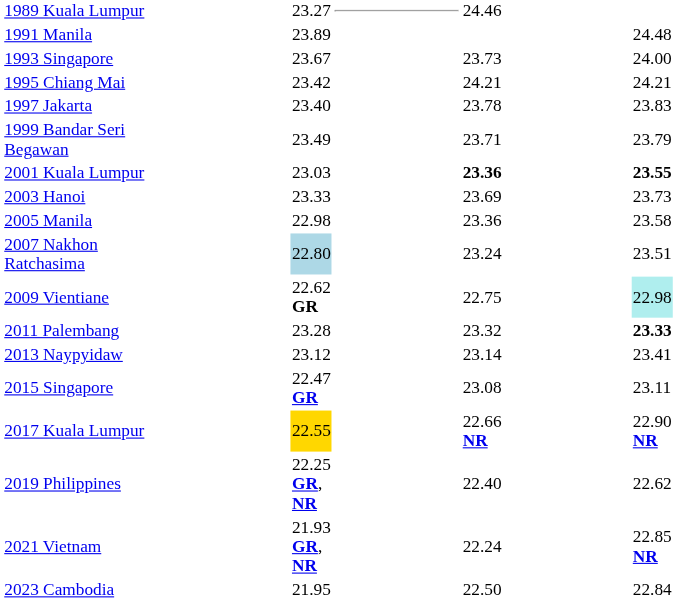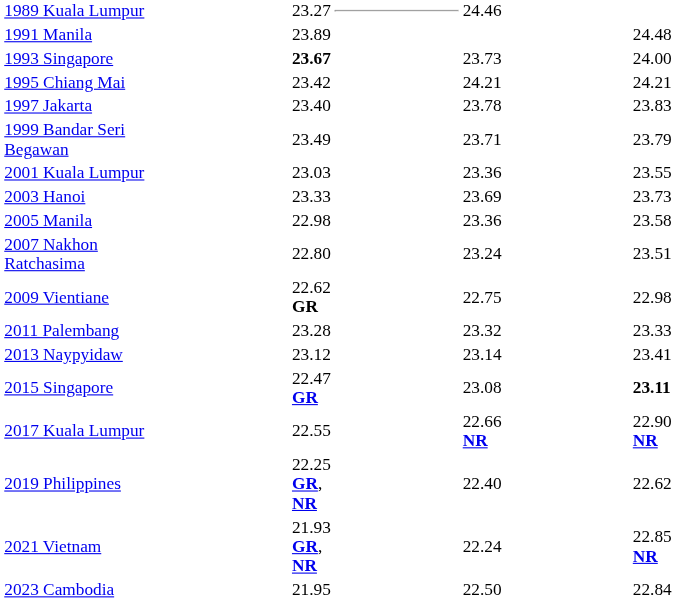(311, 58) normal -> (311, 58) bold
(482, 172) bold -> (482, 172) normal
(652, 172) bold -> (652, 172) normal
(311, 253) lightblue background -> (311, 253) no background
(652, 297) paleturquoise background -> (652, 297) no background
(652, 330) bold -> (652, 330) normal
(652, 387) normal -> (652, 387) bold
(311, 431) gold background -> (311, 431) no background
